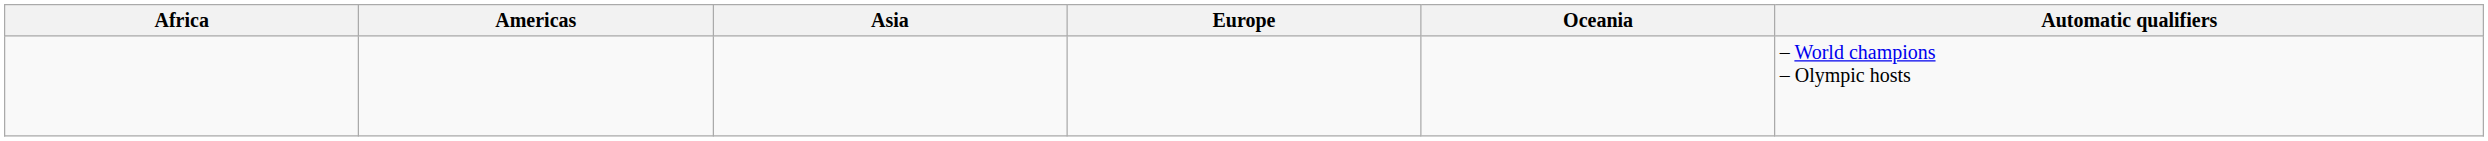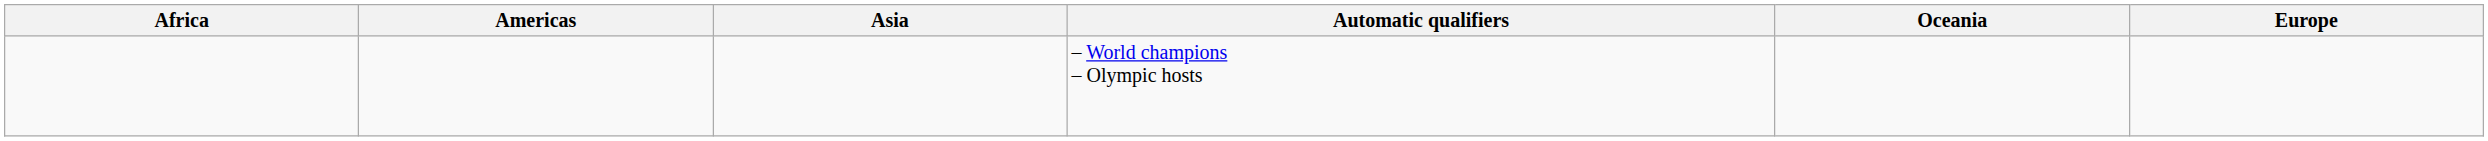columns swapped: (1244, 20) <-> (2129, 20)
